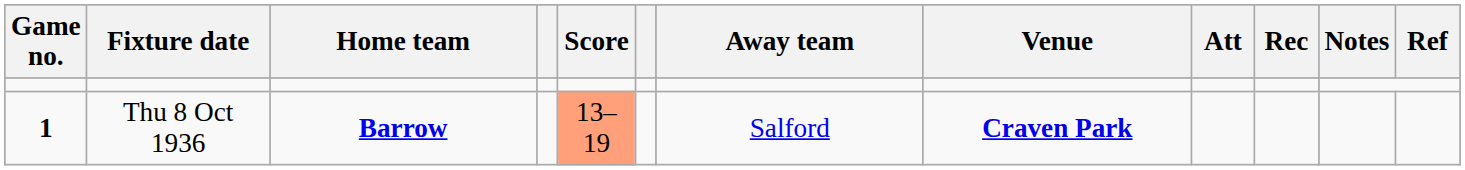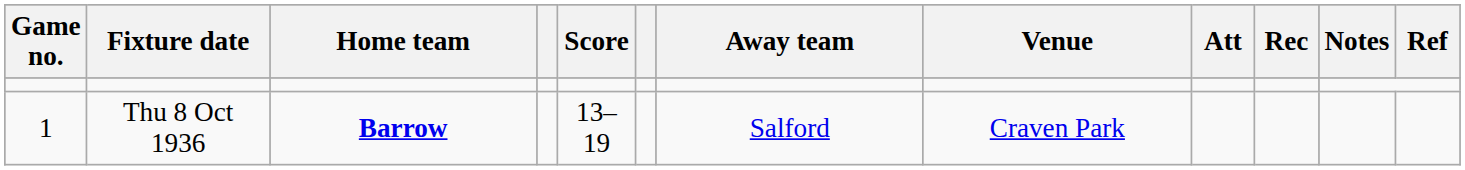(46, 127) bold -> (46, 127) normal
(596, 127) lightsalmon background -> (596, 127) no background
(1057, 127) bold -> (1057, 127) normal
